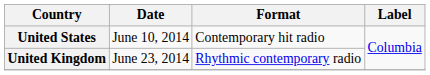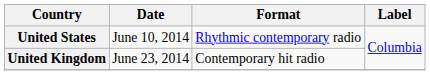(260, 37) Contemporary hit radio -> (278, 37) Rhythmic contemporary radio
(278, 59) Rhythmic contemporary radio -> (260, 59) Contemporary hit radio
